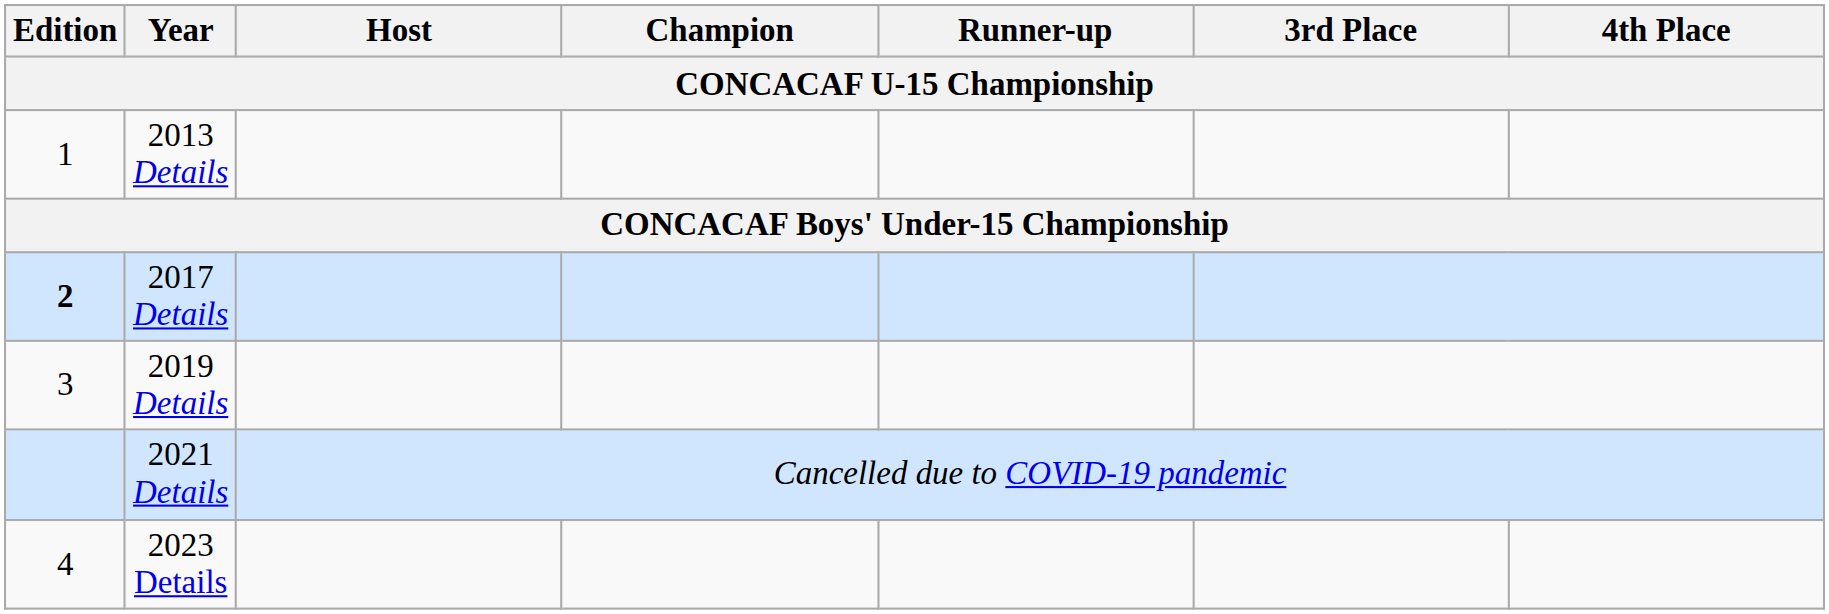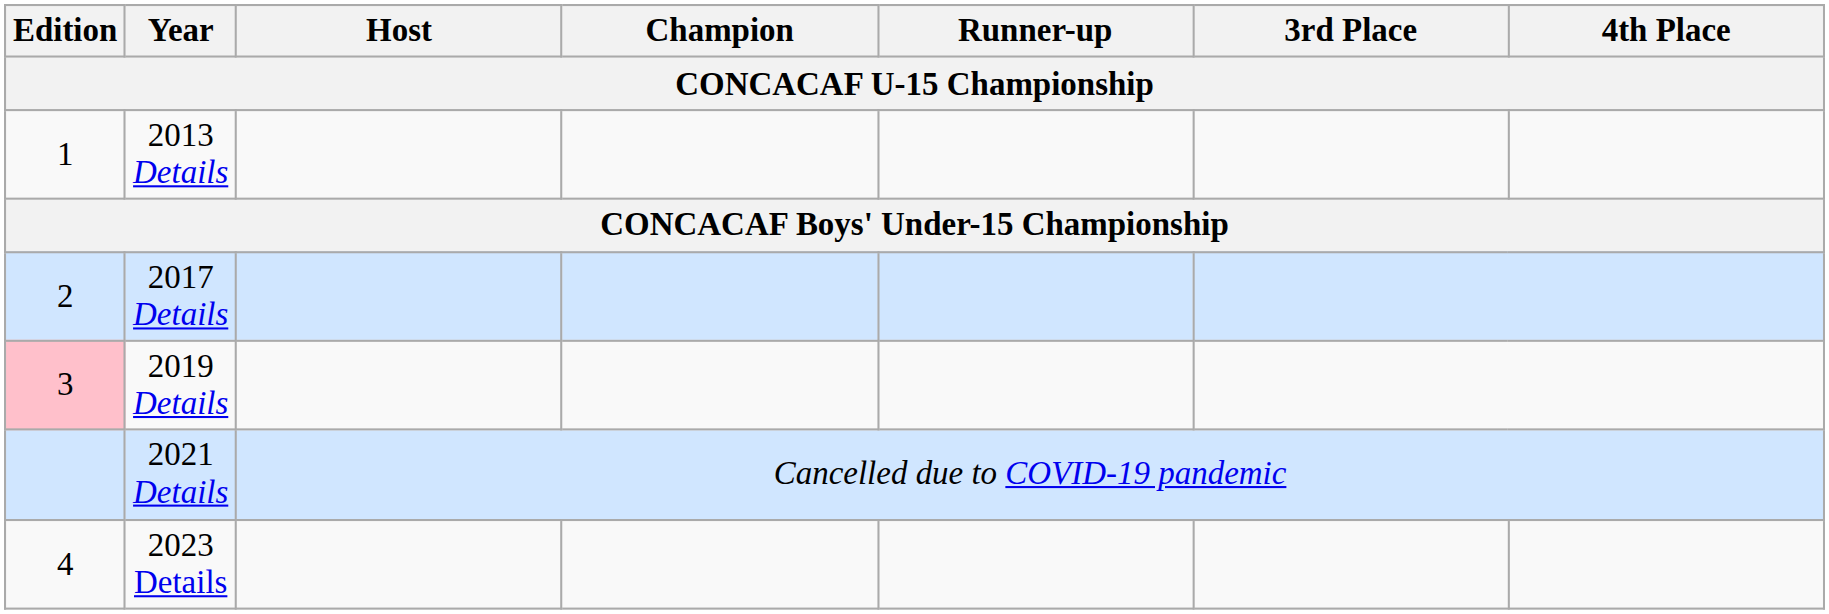(65, 295) bold -> (65, 295) normal
(65, 384) no background -> (65, 384) pink background
